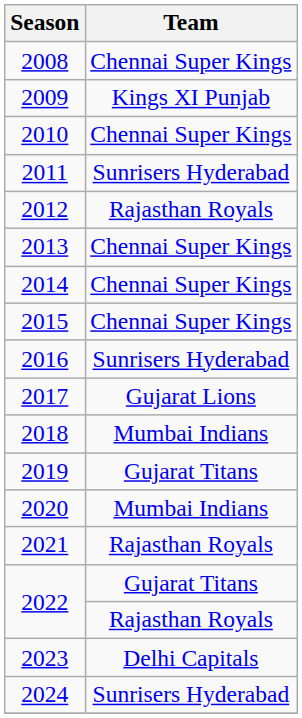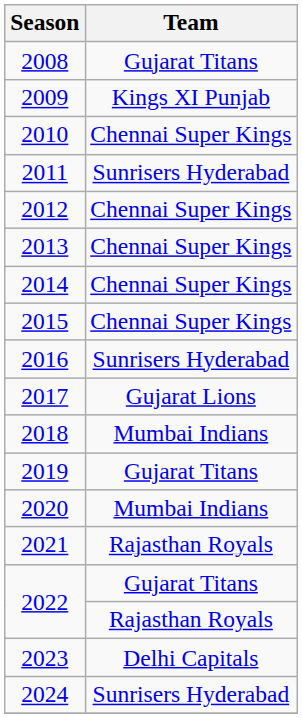(191, 60) Chennai Super Kings -> (191, 60) Gujarat Titans
(191, 209) Rajasthan Royals -> (191, 209) Chennai Super Kings
